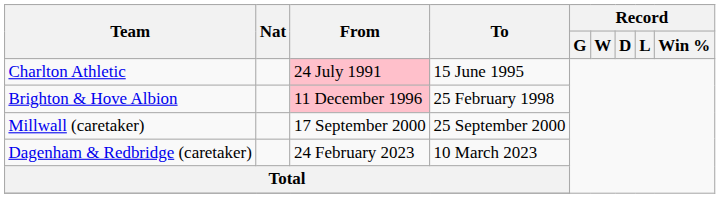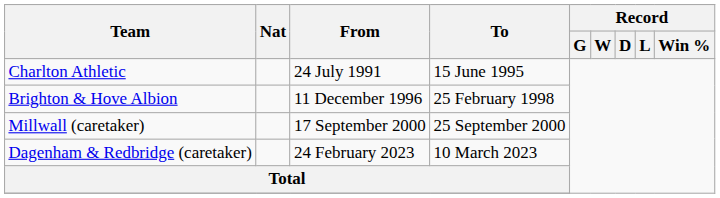(338, 71) pink background -> (338, 71) no background
(358, 98) pink background -> (358, 98) no background
